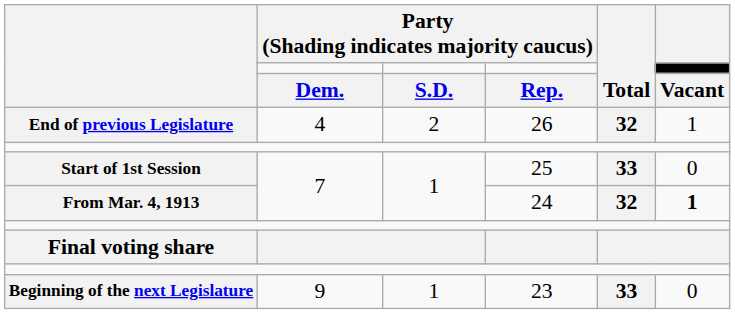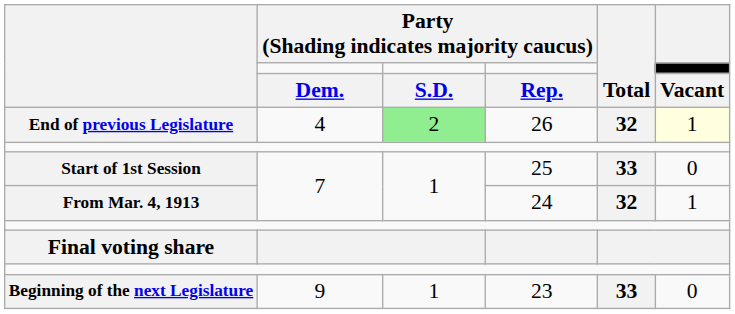(434, 124) no background -> (434, 124) lightgreen background
(692, 124) no background -> (692, 124) lightyellow background
(692, 202) bold -> (692, 202) normal
